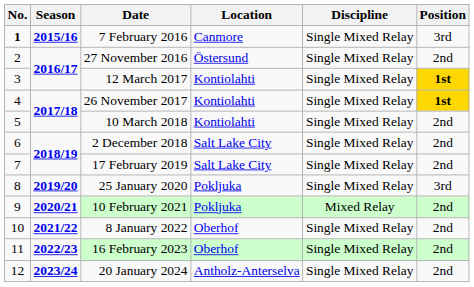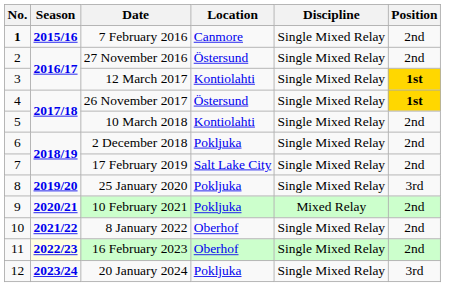(443, 36) 3rd -> (414, 36) 2nd
(224, 100) Kontiolahti -> (221, 100) Östersund
(233, 143) Salt Lake City -> (218, 143) Pokljuka
(56, 249) no background -> (56, 249) lightyellow background
(247, 270) Antholz-Anterselva -> (218, 270) Pokljuka
(443, 270) 2nd -> (414, 270) 3rd
